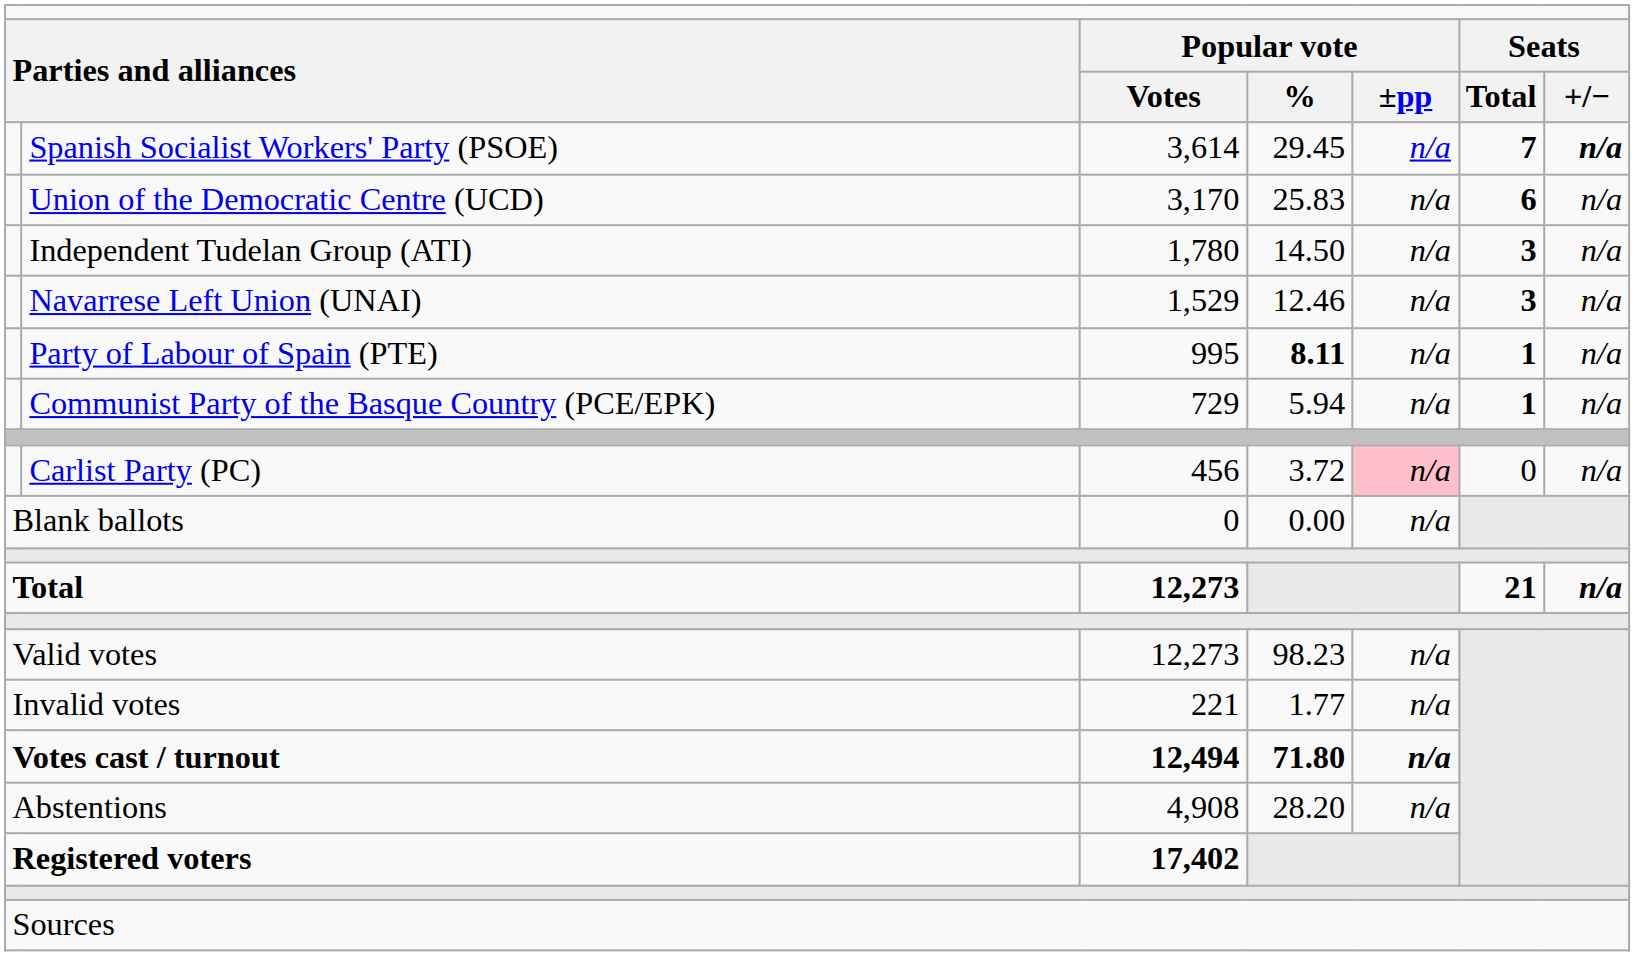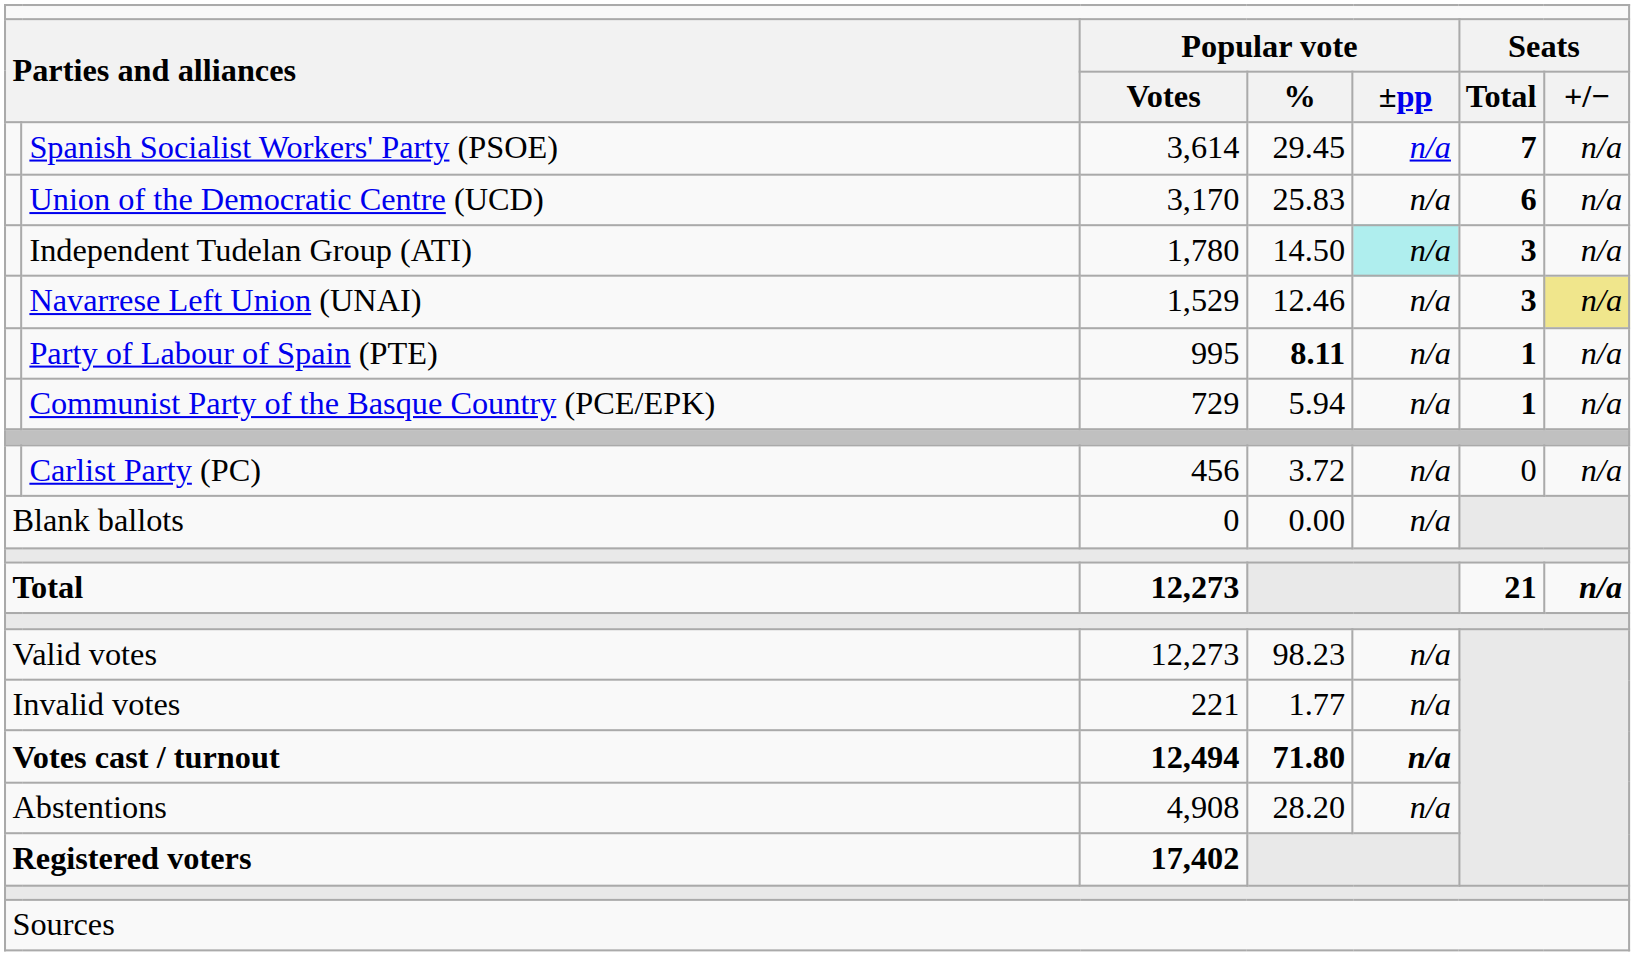(1601, 147) bold -> (1601, 147) normal
(1430, 250) no background -> (1430, 250) paleturquoise background
(1601, 301) no background -> (1601, 301) khaki background
(1430, 469) pink background -> (1430, 469) no background
